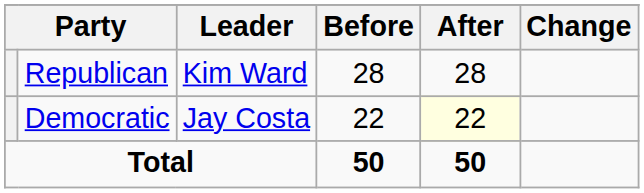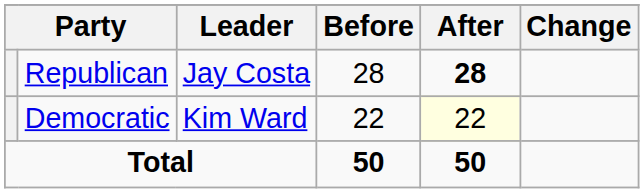(245, 72) Kim Ward -> (246, 72) Jay Costa
(470, 72) normal -> (470, 72) bold
(246, 118) Jay Costa -> (245, 118) Kim Ward
